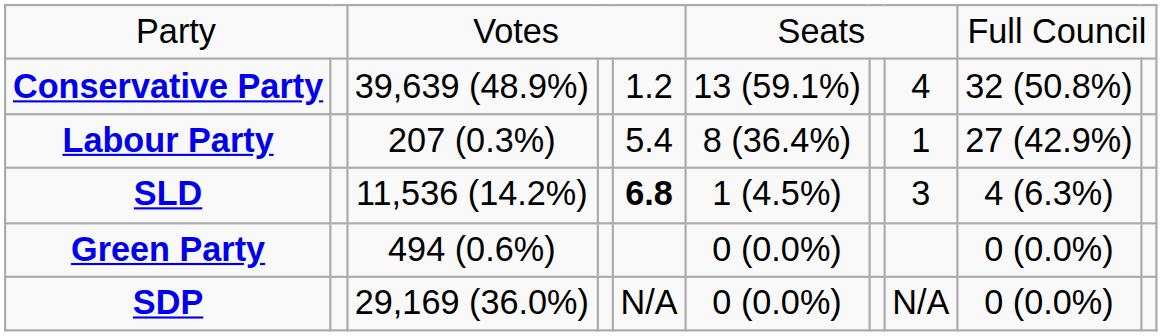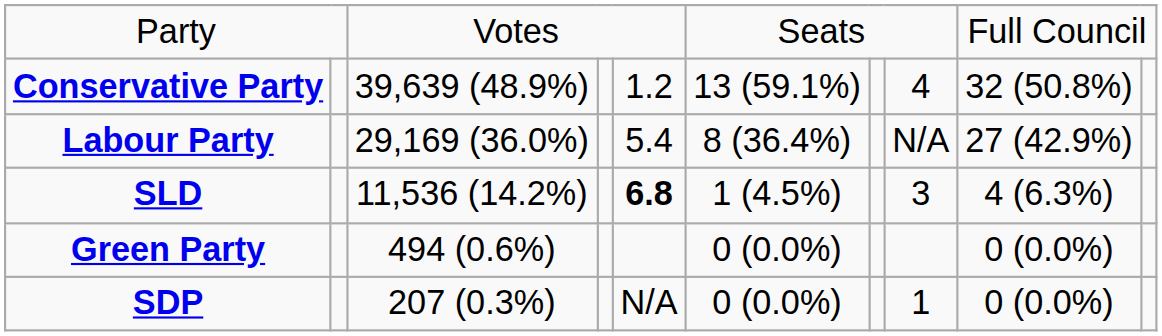(472, 140) 207 (0.3%) -> (472, 140) 29,169 (36.0%)
(921, 140) 1 -> (921, 140) N/A
(472, 303) 29,169 (36.0%) -> (472, 303) 207 (0.3%)
(921, 303) N/A -> (921, 303) 1
